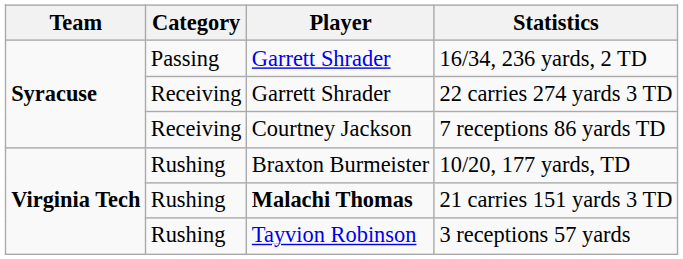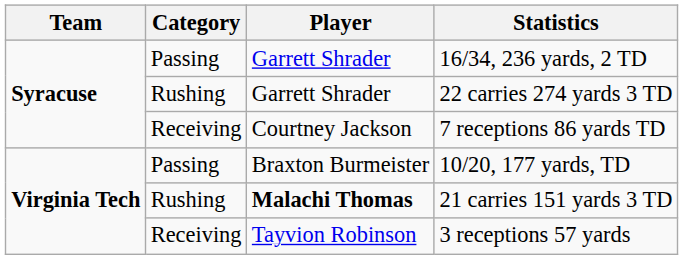(196, 93) Receiving -> (188, 93) Rushing
(188, 164) Rushing -> (185, 164) Passing
(188, 235) Rushing -> (196, 235) Receiving
